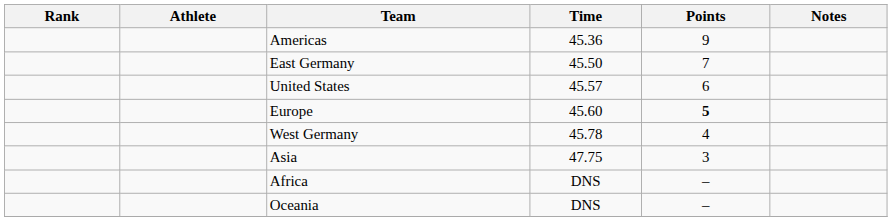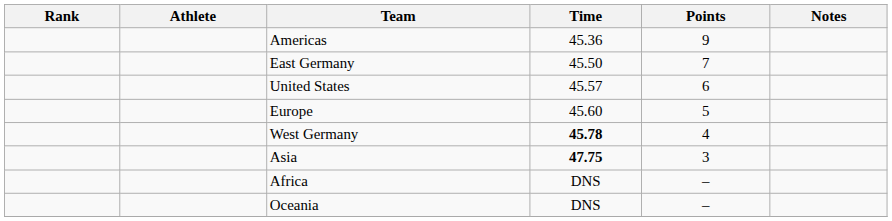(706, 110) bold -> (706, 110) normal
(586, 134) normal -> (586, 134) bold
(586, 157) normal -> (586, 157) bold
